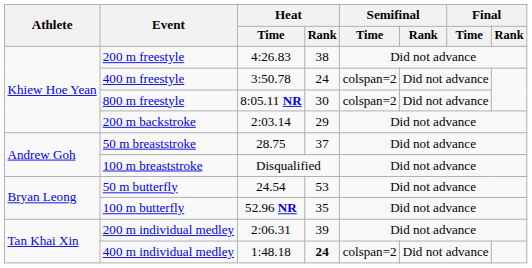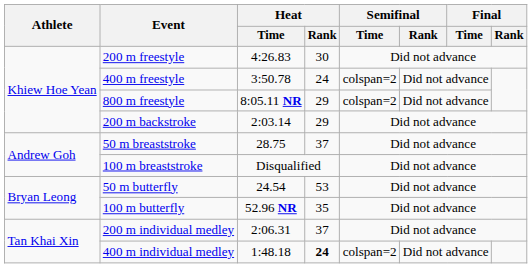(322, 57) 38 -> (322, 57) 30
(322, 100) 30 -> (322, 100) 29
(322, 230) 39 -> (322, 230) 37
